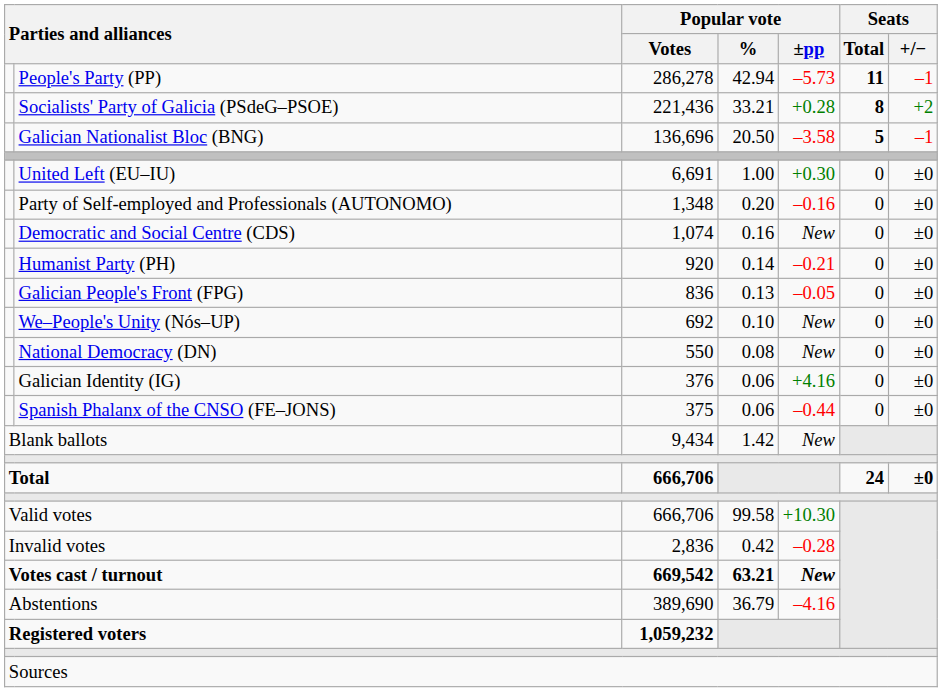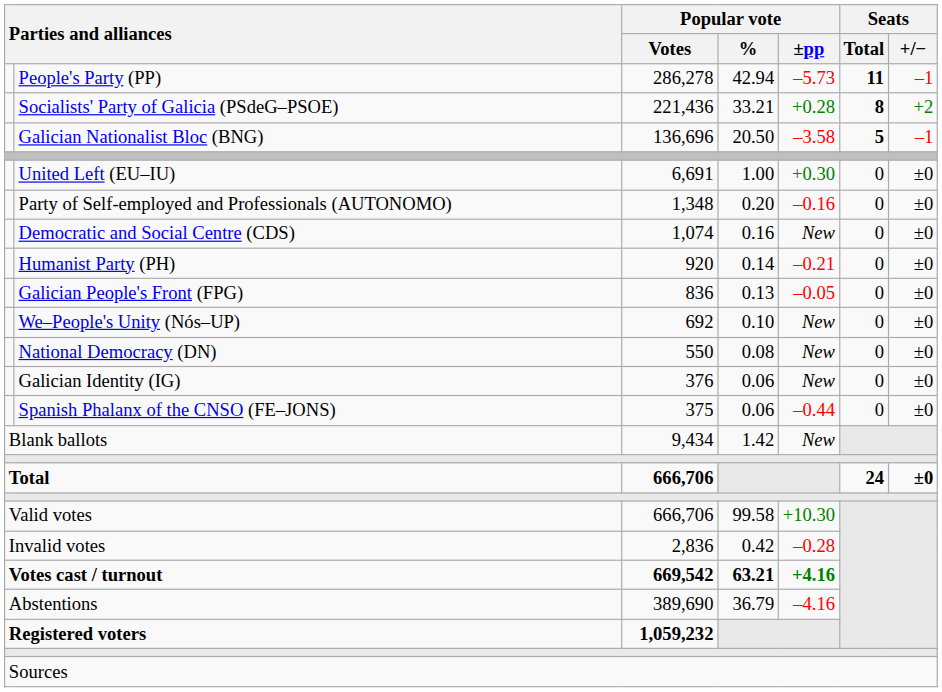(813, 380) +4.16 -> (818, 380) New
(818, 574) New -> (813, 574) +4.16
